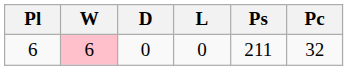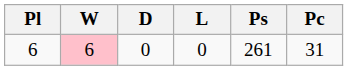(258, 49) 211 -> (258, 49) 261
(315, 49) 32 -> (315, 49) 31
